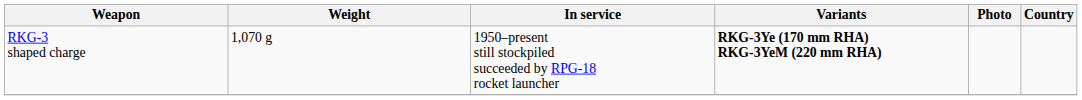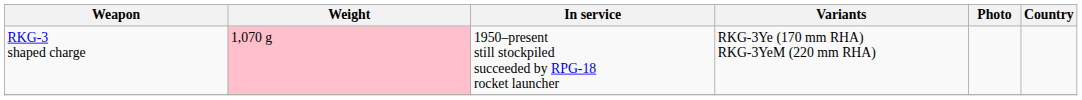(252, 37) no background -> (252, 37) pink background
(800, 44) bold -> (797, 44) normal
